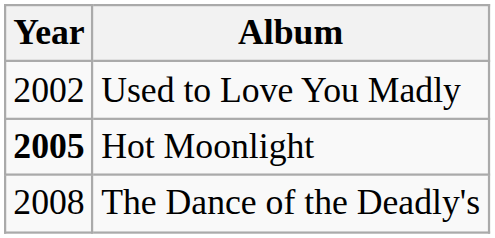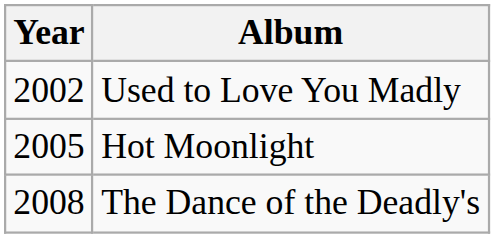(49, 145) bold -> (49, 145) normal
